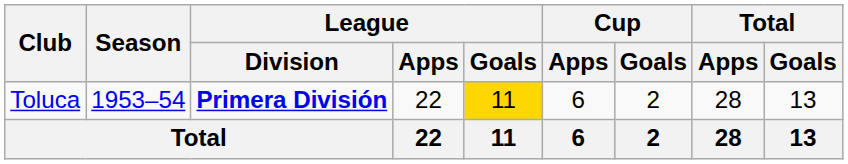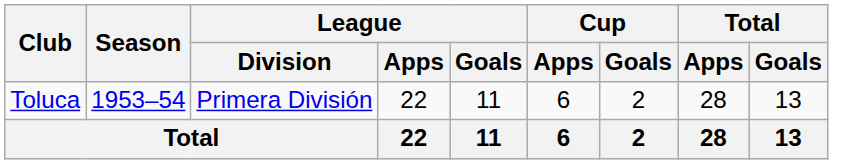(292, 100) bold -> (284, 100) normal
(503, 100) gold background -> (489, 100) no background
